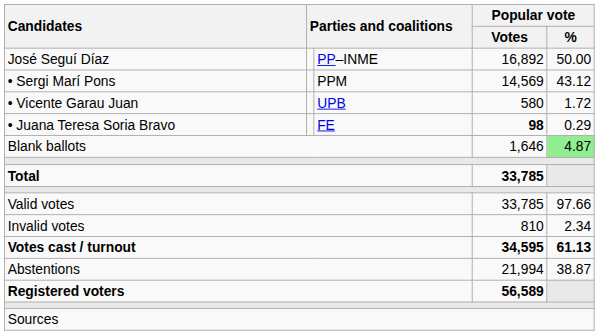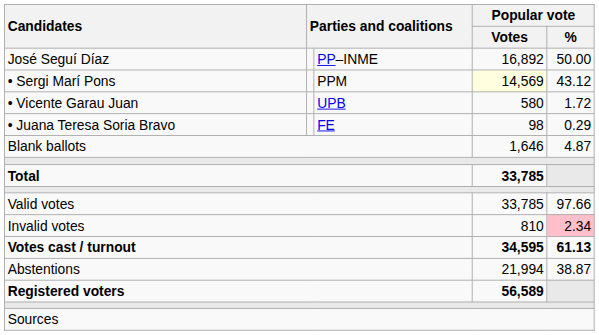(523, 81) no background -> (523, 81) lightyellow background
(536, 125) bold -> (536, 125) normal
(578, 147) lightgreen background -> (578, 147) no background
(578, 226) no background -> (578, 226) pink background
